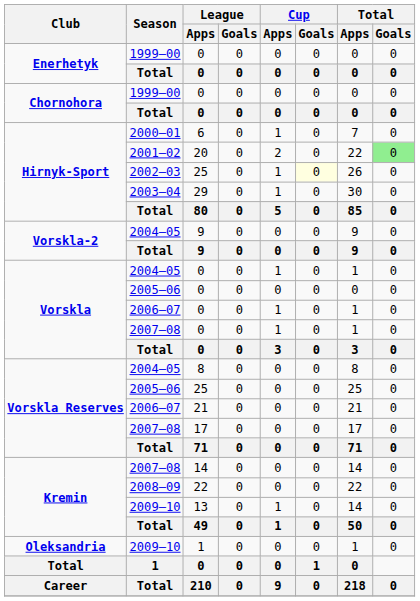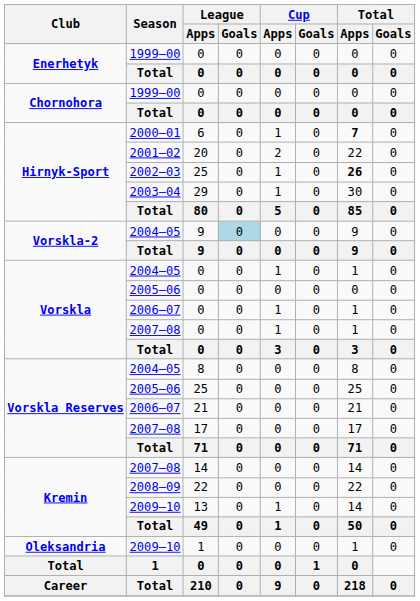(355, 133) normal -> (355, 133) bold
(393, 152) lightgreen background -> (393, 152) no background
(316, 172) lightyellow background -> (316, 172) no background
(355, 172) normal -> (355, 172) bold
(239, 231) no background -> (239, 231) lightblue background
